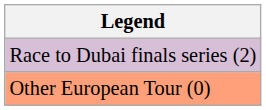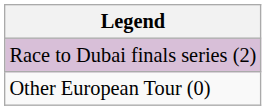(110, 88) lightsalmon background -> (110, 88) no background
